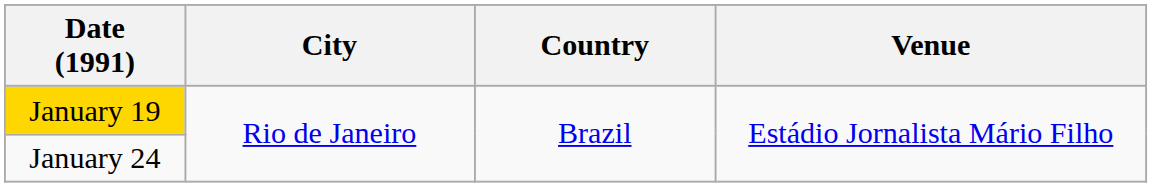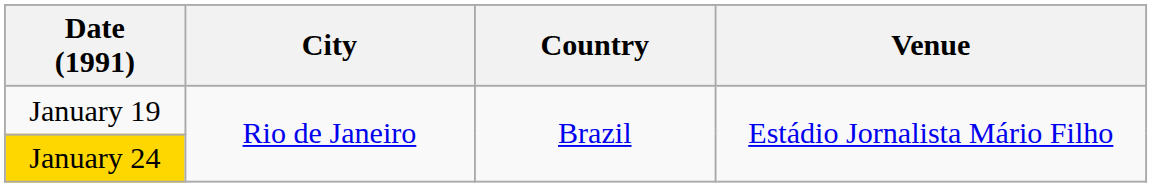(95, 109) gold background -> (95, 109) no background
(95, 157) no background -> (95, 157) gold background
